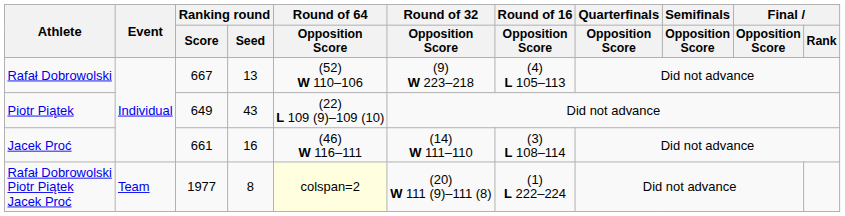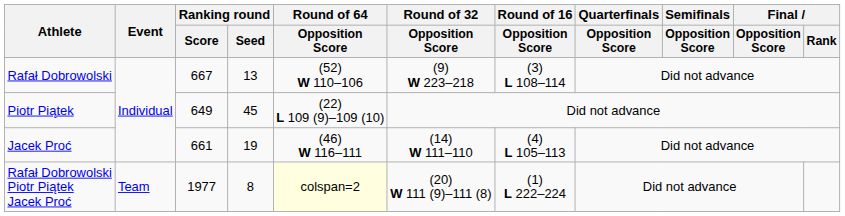(535, 76) (4) L 105–113 -> (535, 76) (3) L 108–114
(250, 110) 43 -> (250, 110) 45
(250, 145) 16 -> (250, 145) 19
(535, 145) (3) L 108–114 -> (535, 145) (4) L 105–113
